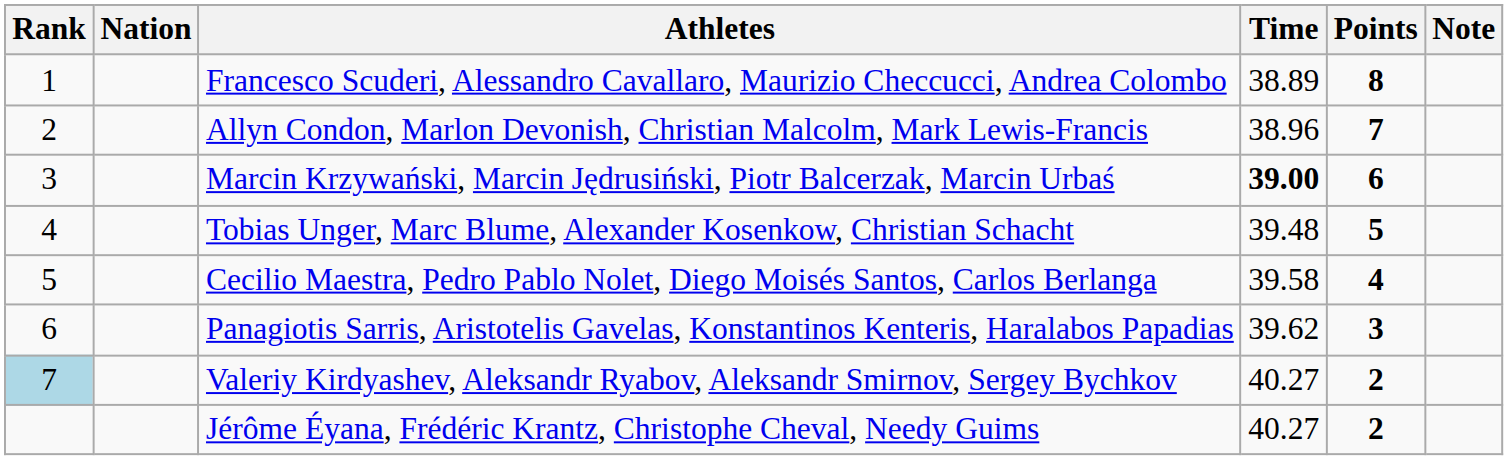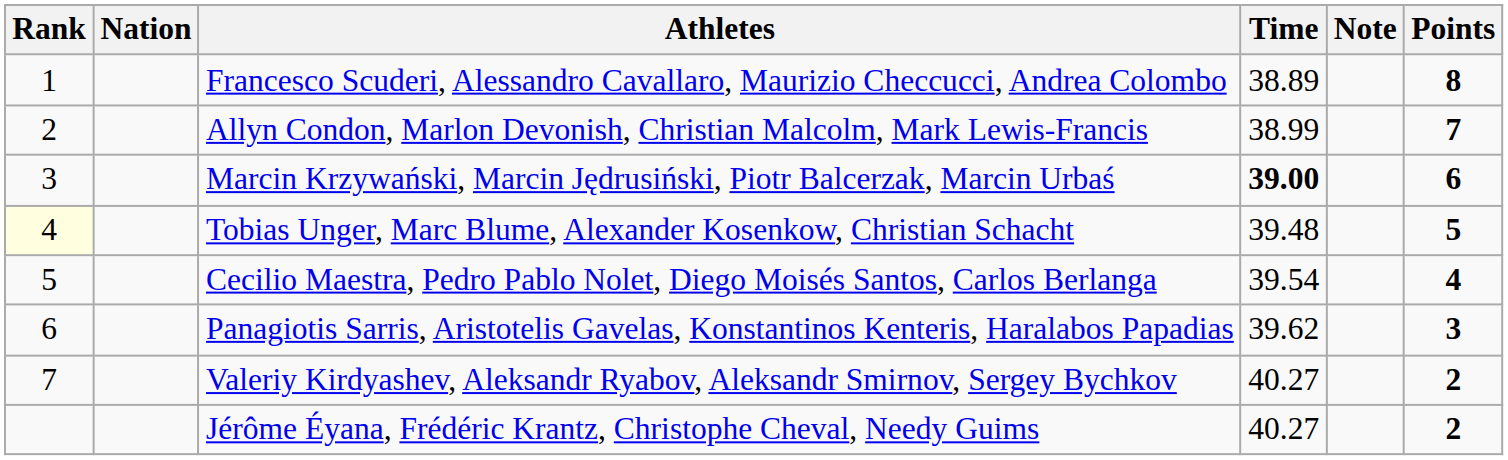columns swapped: (1464, 29) <-> (1376, 29)
(1284, 129) 38.96 -> (1284, 129) 38.99
(49, 229) no background -> (49, 229) lightyellow background
(1284, 279) 39.58 -> (1284, 279) 39.54
(49, 379) lightblue background -> (49, 379) no background
